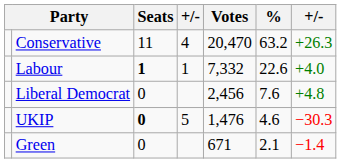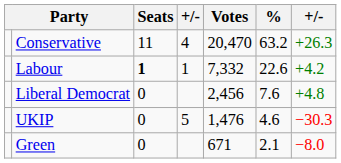(310, 68) +4.0 -> (310, 68) +4.2
(142, 119) bold -> (142, 119) normal
(310, 145) −1.4 -> (310, 145) −8.0
